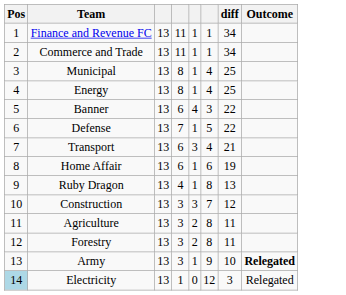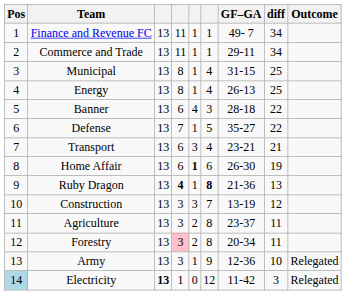+ column: (241, 14)
(195, 166) normal -> (195, 166) bold
(180, 185) normal -> (180, 185) bold
(209, 185) normal -> (209, 185) bold
(180, 242) no background -> (180, 242) pink background
(270, 261) bold -> (315, 261) normal
(163, 280) normal -> (163, 280) bold
